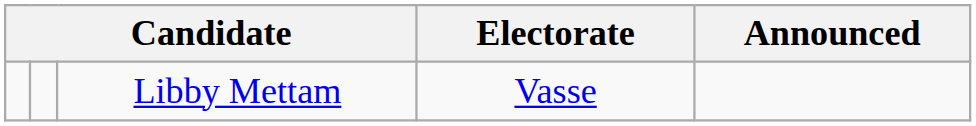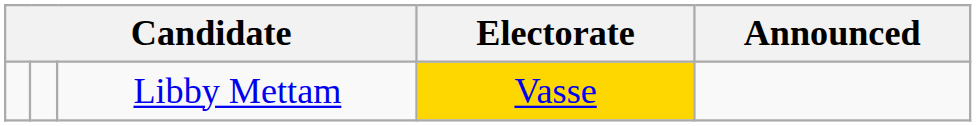(556, 90) no background -> (556, 90) gold background
